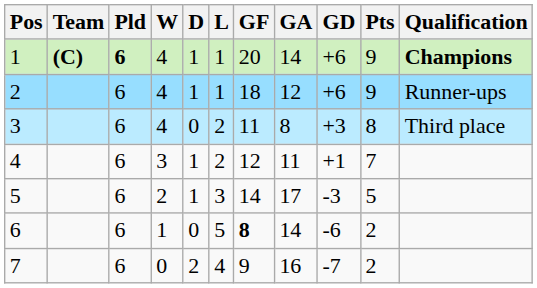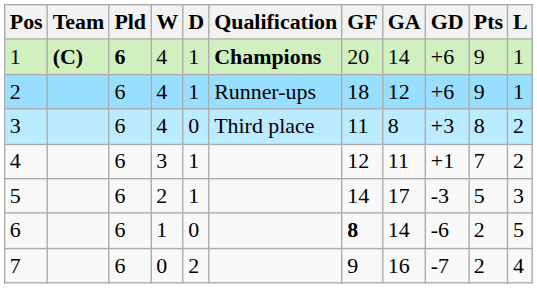columns swapped: (221, 21) <-> (466, 21)
